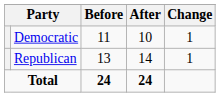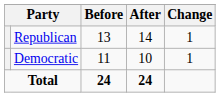rows swapped: (45, 59) <-> (46, 37)
